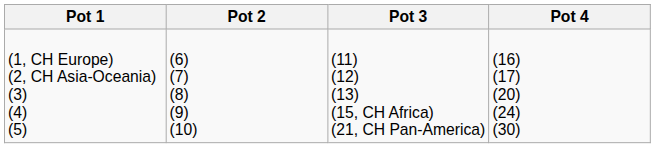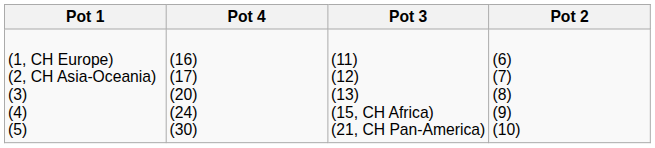columns swapped: (247, 16) <-> (570, 16)
